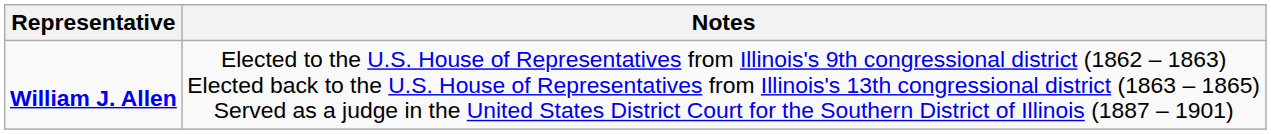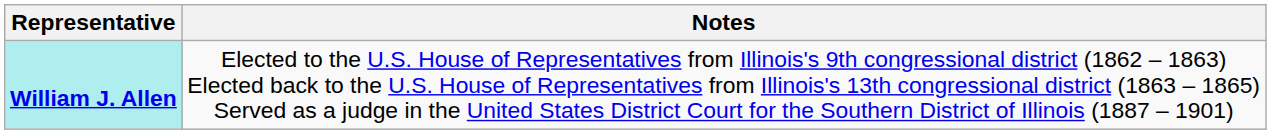(93, 97) no background -> (93, 97) paleturquoise background
